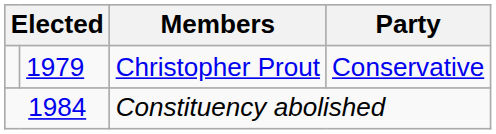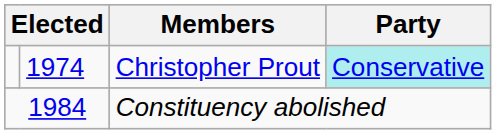(55, 66) 1979 -> (55, 66) 1974
(408, 66) no background -> (408, 66) paleturquoise background
